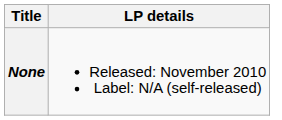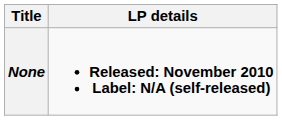(159, 80) normal -> (163, 80) bold
